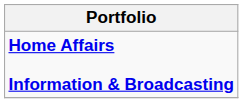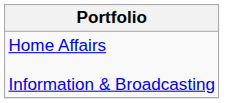(121, 64) bold -> (112, 64) normal
